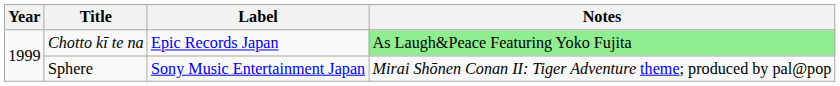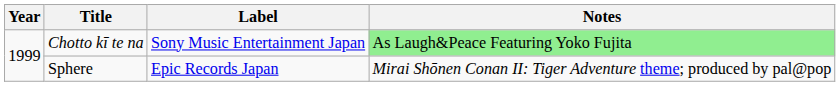(215, 42) Epic Records Japan -> (258, 42) Sony Music Entertainment Japan
(258, 68) Sony Music Entertainment Japan -> (215, 68) Epic Records Japan
